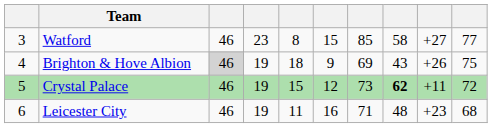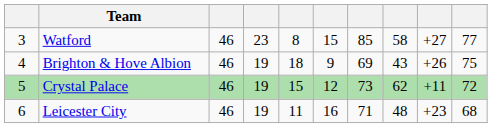(226, 63) lightgrey background -> (226, 63) no background
(400, 87) bold -> (400, 87) normal
